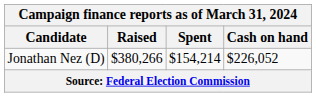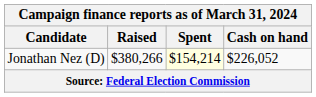(195, 59) no background -> (195, 59) lightyellow background
